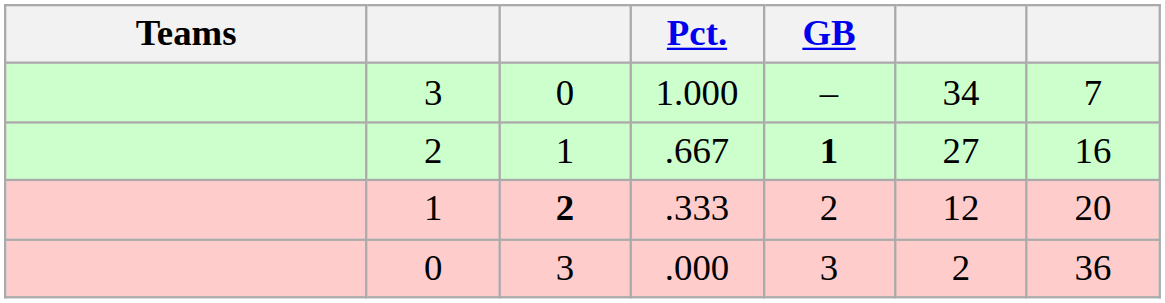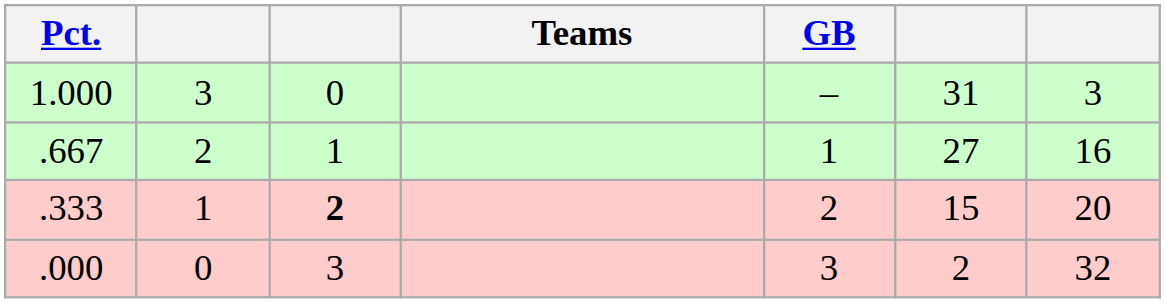columns swapped: (186, 33) <-> (697, 33)
(961, 92) 34 -> (961, 92) 31
(1093, 92) 7 -> (1093, 92) 3
(829, 150) bold -> (829, 150) normal
(961, 208) 12 -> (961, 208) 15
(1093, 267) 36 -> (1093, 267) 32
